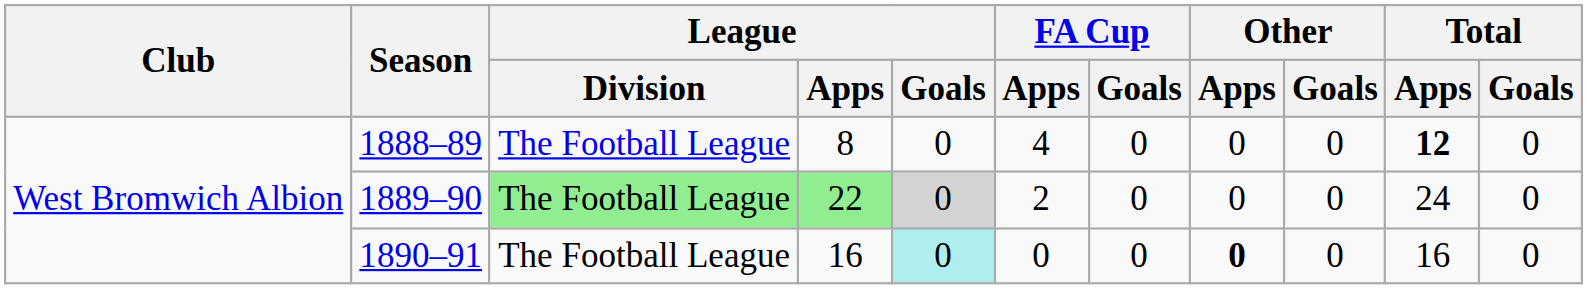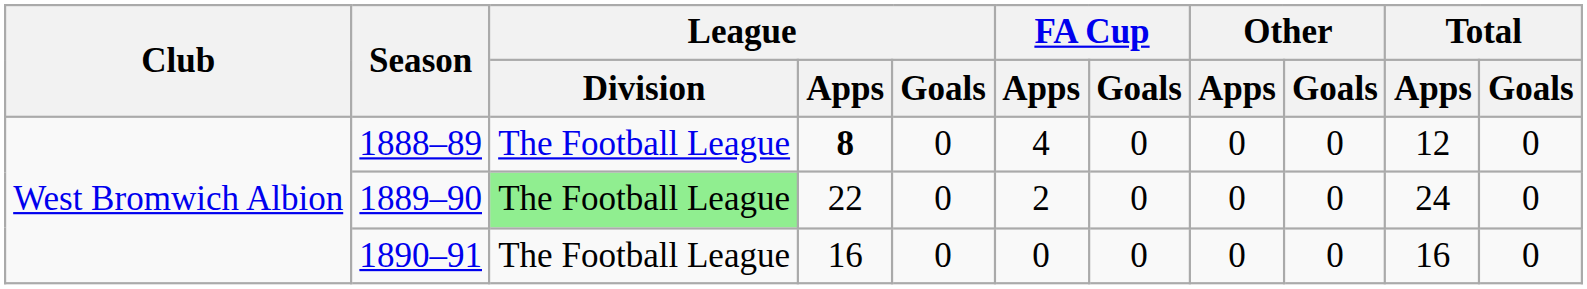(845, 143) normal -> (845, 143) bold
(1433, 143) bold -> (1433, 143) normal
(845, 198) lightgreen background -> (845, 198) no background
(943, 198) lightgrey background -> (943, 198) no background
(943, 254) paleturquoise background -> (943, 254) no background
(1237, 254) bold -> (1237, 254) normal
